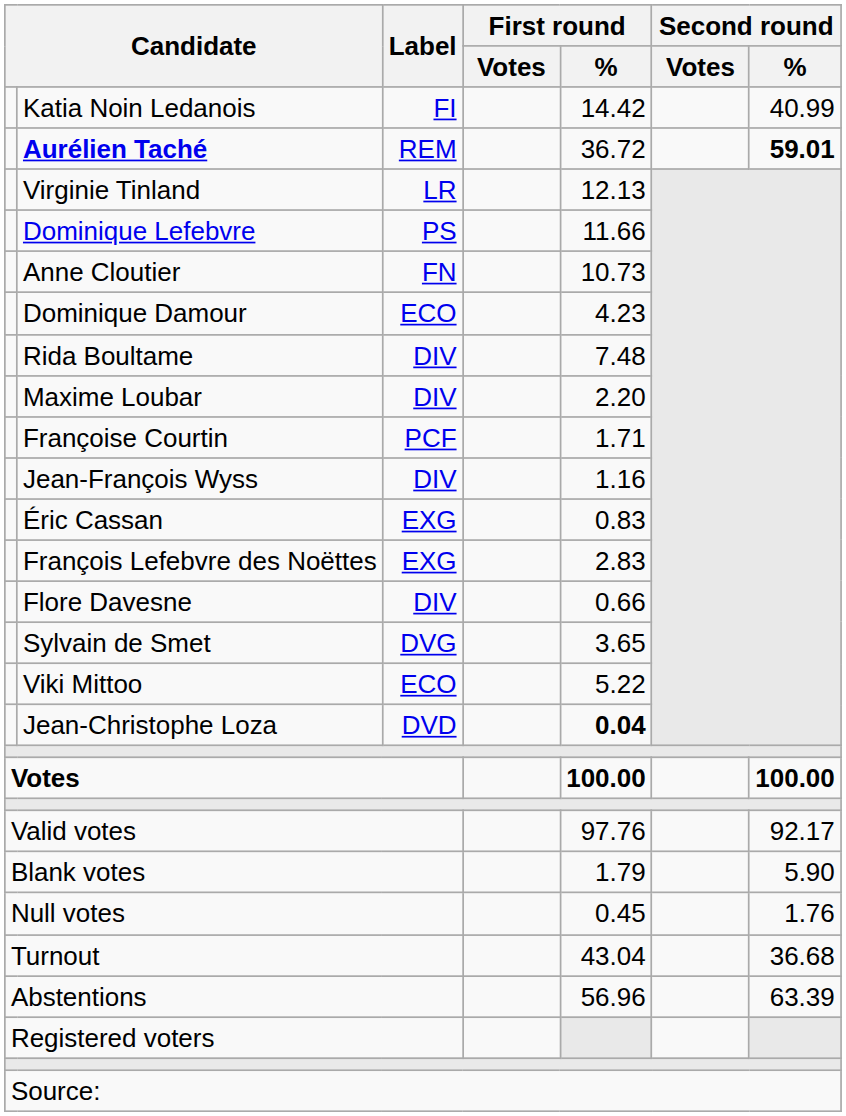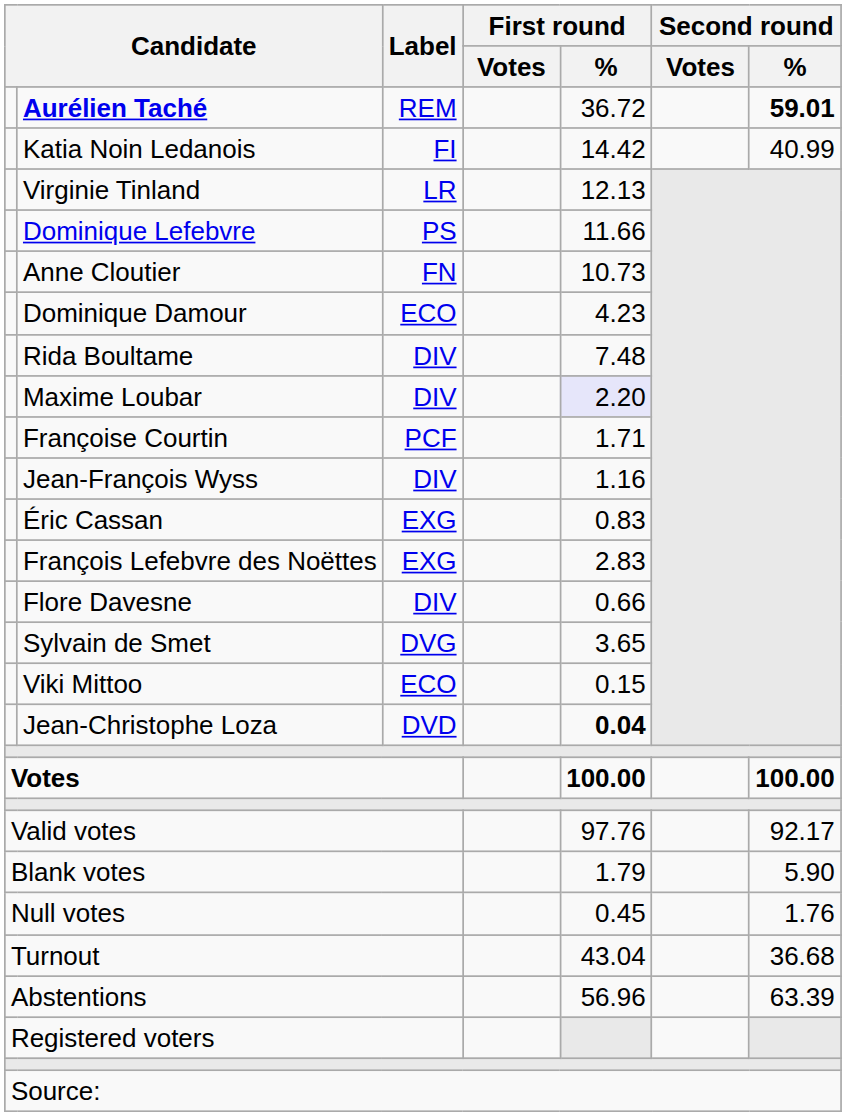rows swapped: (115, 149) <-> (139, 108)
(620, 396) no background -> (620, 396) lavender background
(620, 684) 5.22 -> (620, 684) 0.15
